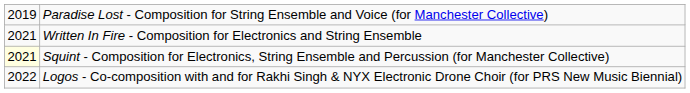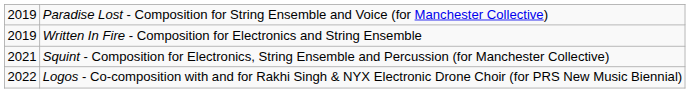(22, 35) 2021 -> (22, 35) 2019
(22, 56) lightyellow background -> (22, 56) no background
